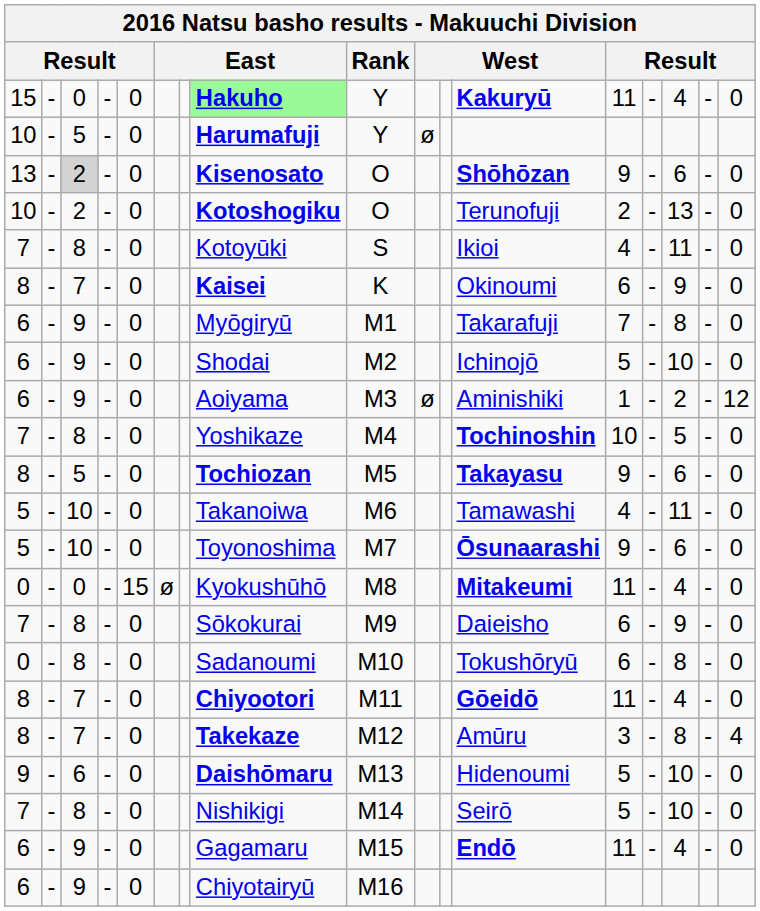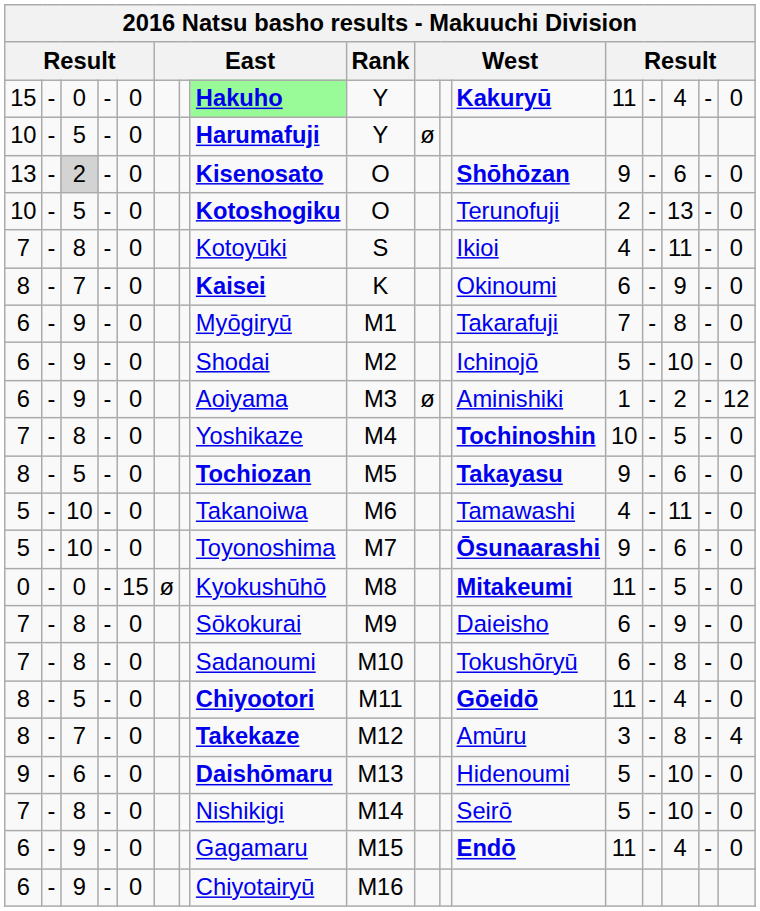(79, 211) 2 -> (79, 211) 5
(680, 586) 4 -> (680, 586) 5
(23, 661) 0 -> (23, 661) 7
(79, 699) 7 -> (79, 699) 5
